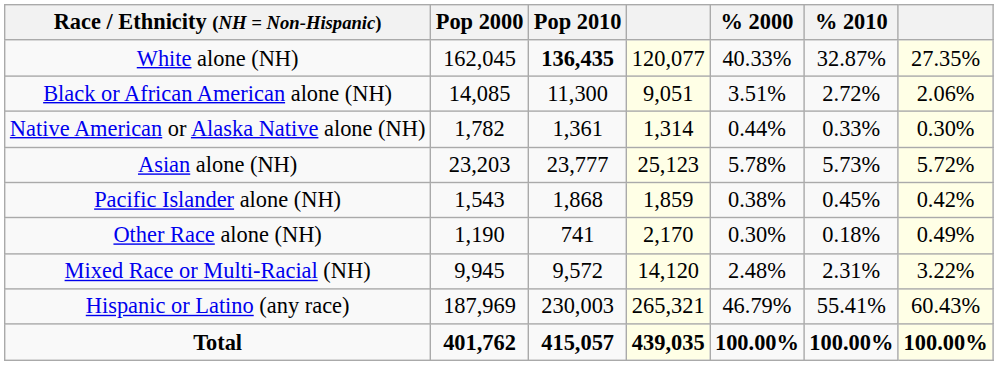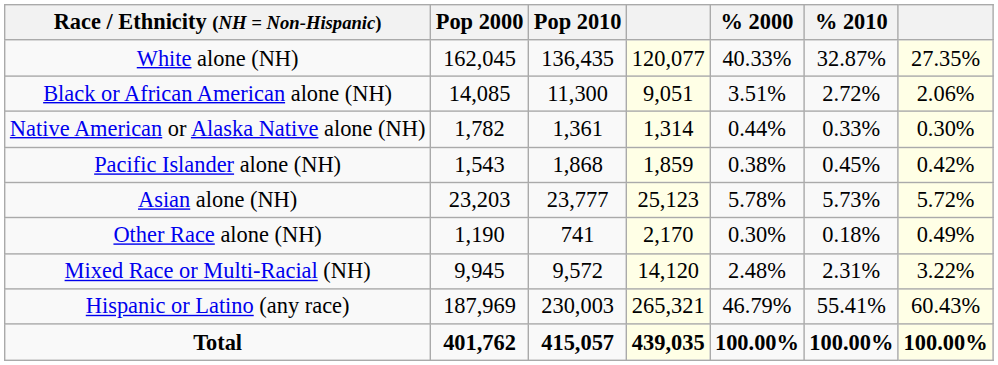(578, 57) bold -> (578, 57) normal
rows swapped: (218, 164) <-> (218, 199)
